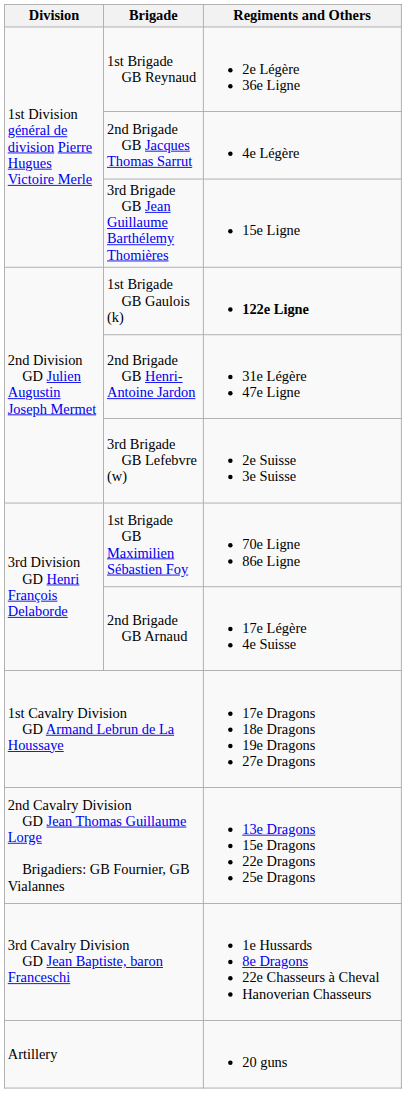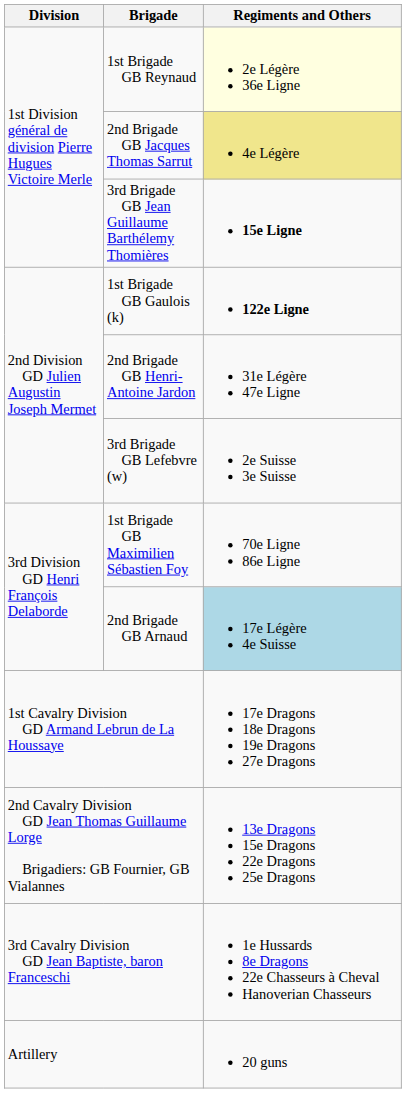(302, 77) no background -> (302, 77) lightyellow background
(302, 153) no background -> (302, 153) khaki background
(302, 231) normal -> (302, 231) bold
(302, 637) no background -> (302, 637) lightblue background
